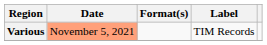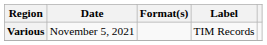(92, 31) lightsalmon background -> (92, 31) no background
